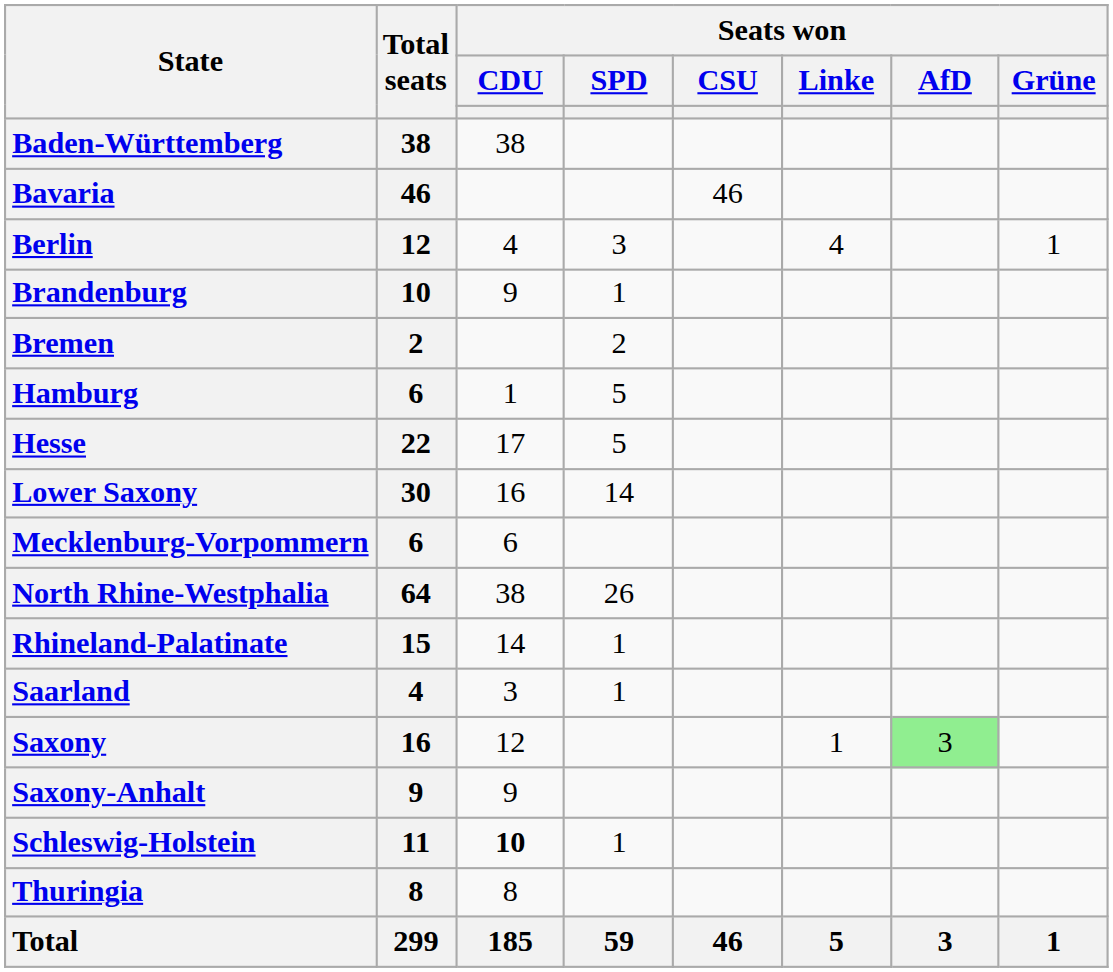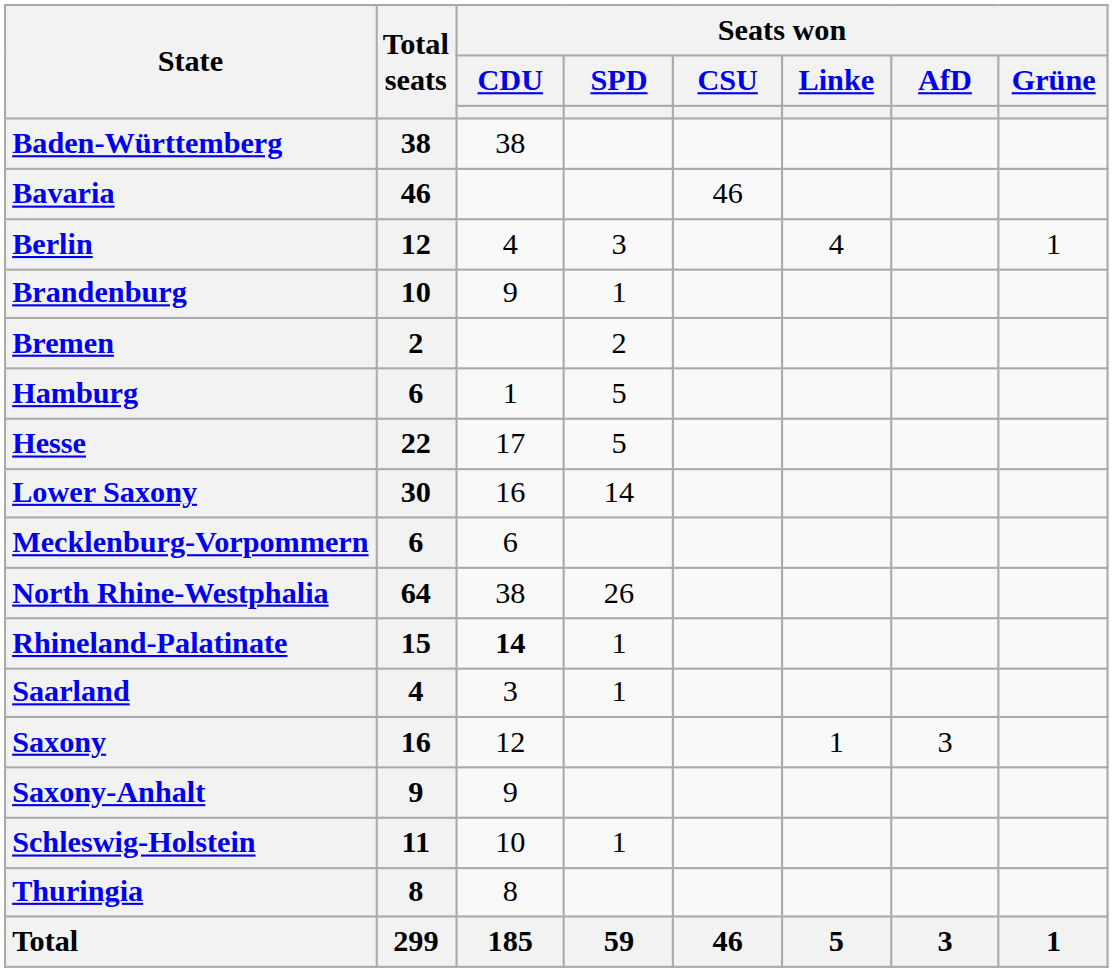(510, 642) normal -> (510, 642) bold
(945, 742) lightgreen background -> (945, 742) no background
(510, 842) bold -> (510, 842) normal
